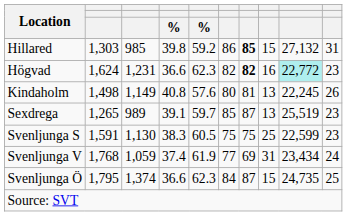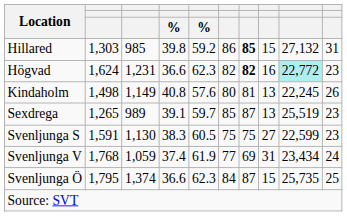(269, 135) 25 -> (269, 135) 27
(300, 178) 24,735 -> (300, 178) 25,735
